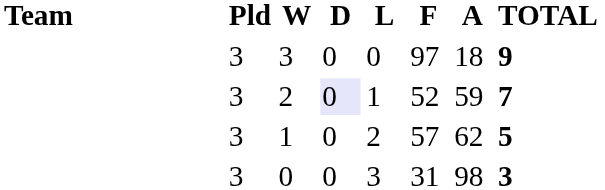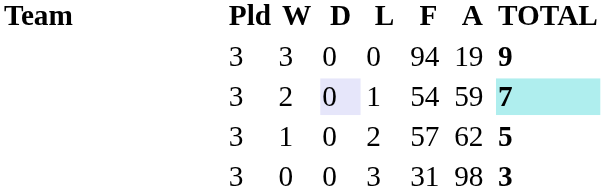(425, 56) 97 -> (425, 56) 94
(469, 56) 18 -> (469, 56) 19
(425, 96) 52 -> (425, 96) 54
(505, 96) no background -> (505, 96) paleturquoise background
